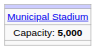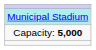(48, 16) no background -> (48, 16) paleturquoise background
